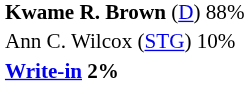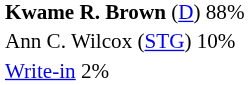(62, 70) bold -> (57, 70) normal
